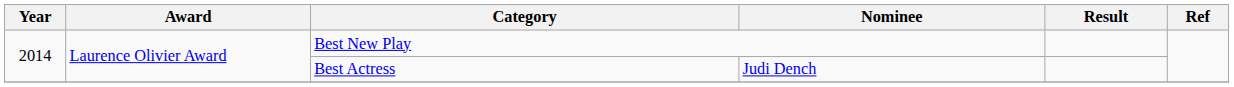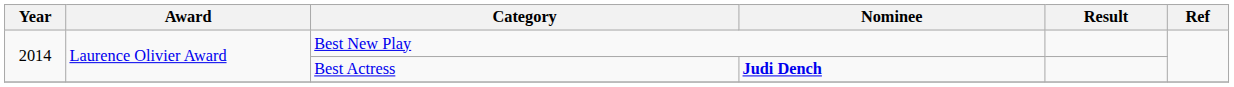(779, 69) normal -> (782, 69) bold
